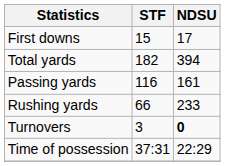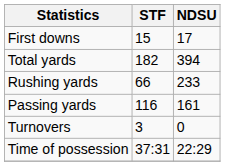rows swapped: (53, 105) <-> (52, 82)
(181, 127) bold -> (181, 127) normal
